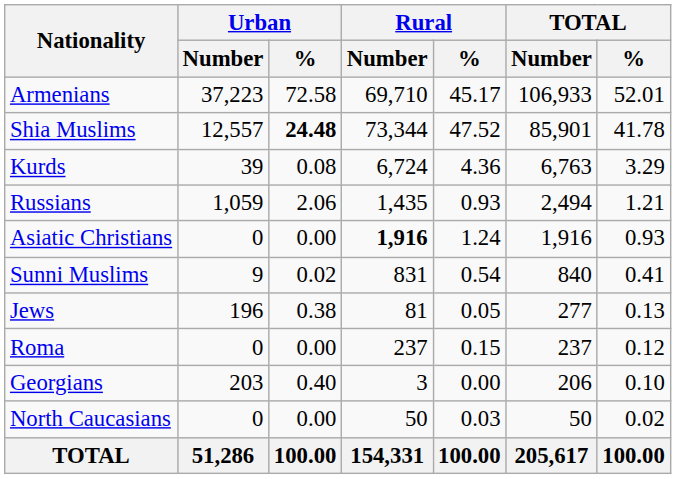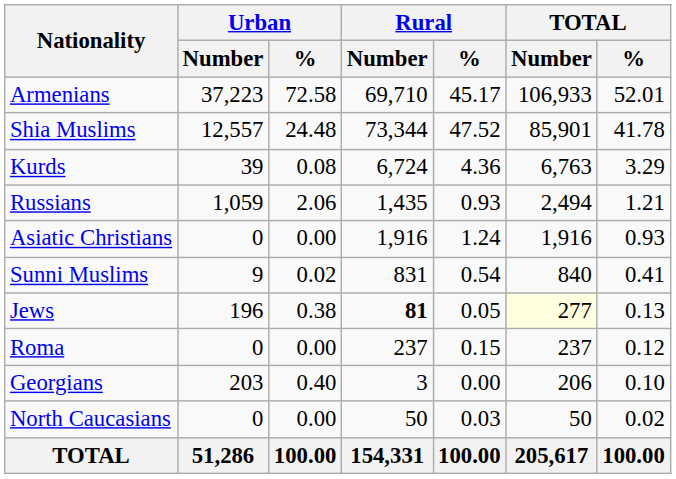(311, 130) bold -> (311, 130) normal
(402, 238) bold -> (402, 238) normal
(416, 310) normal -> (416, 310) bold
(575, 310) no background -> (575, 310) lightyellow background
